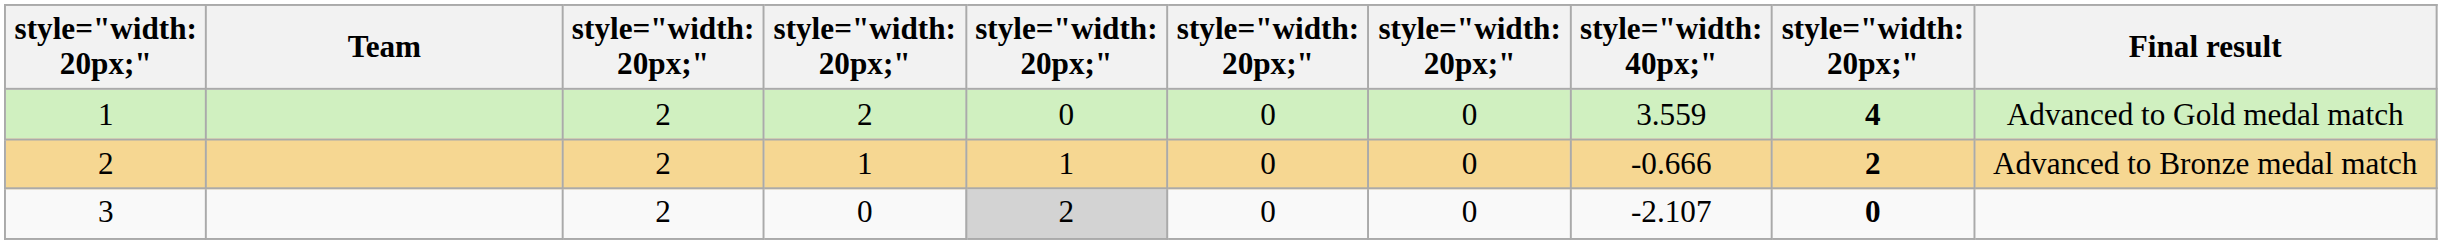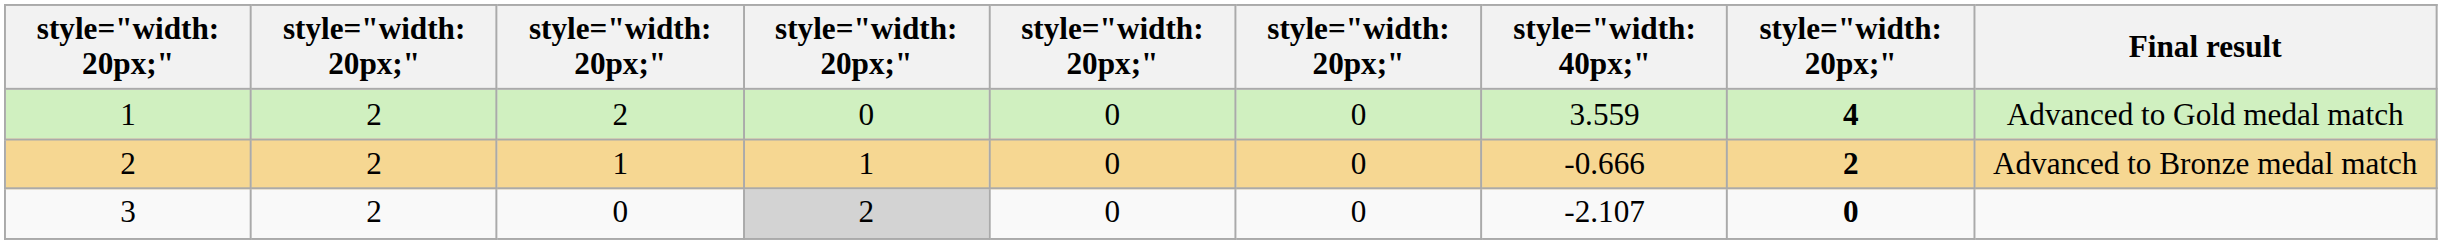- column: (384, 46)
